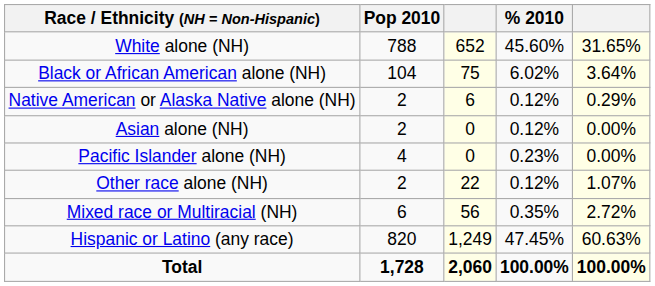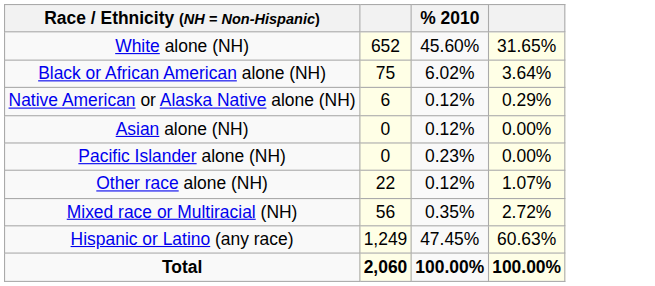- column: (402, 18)
